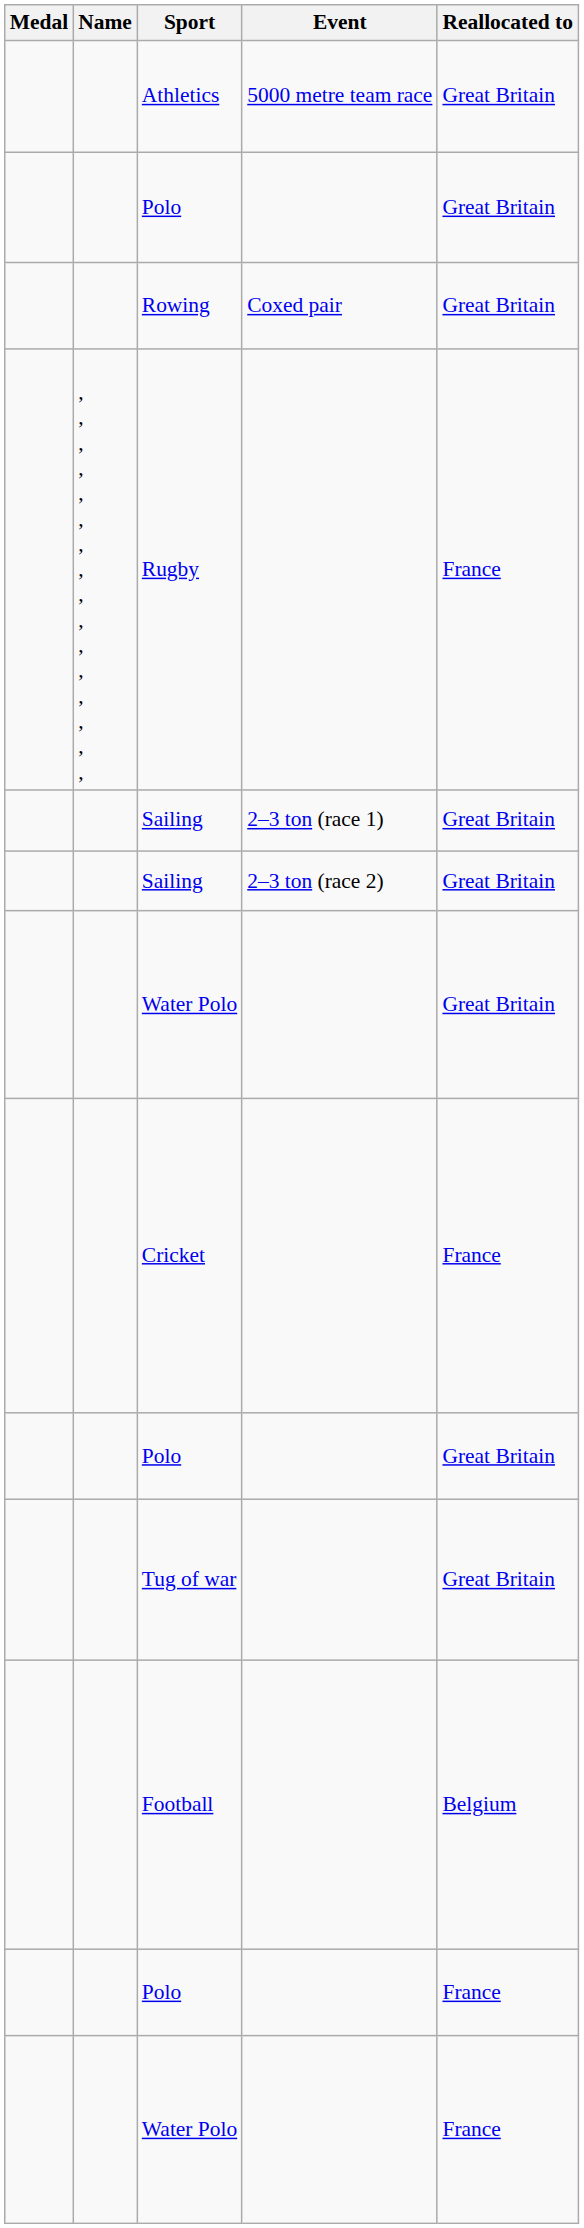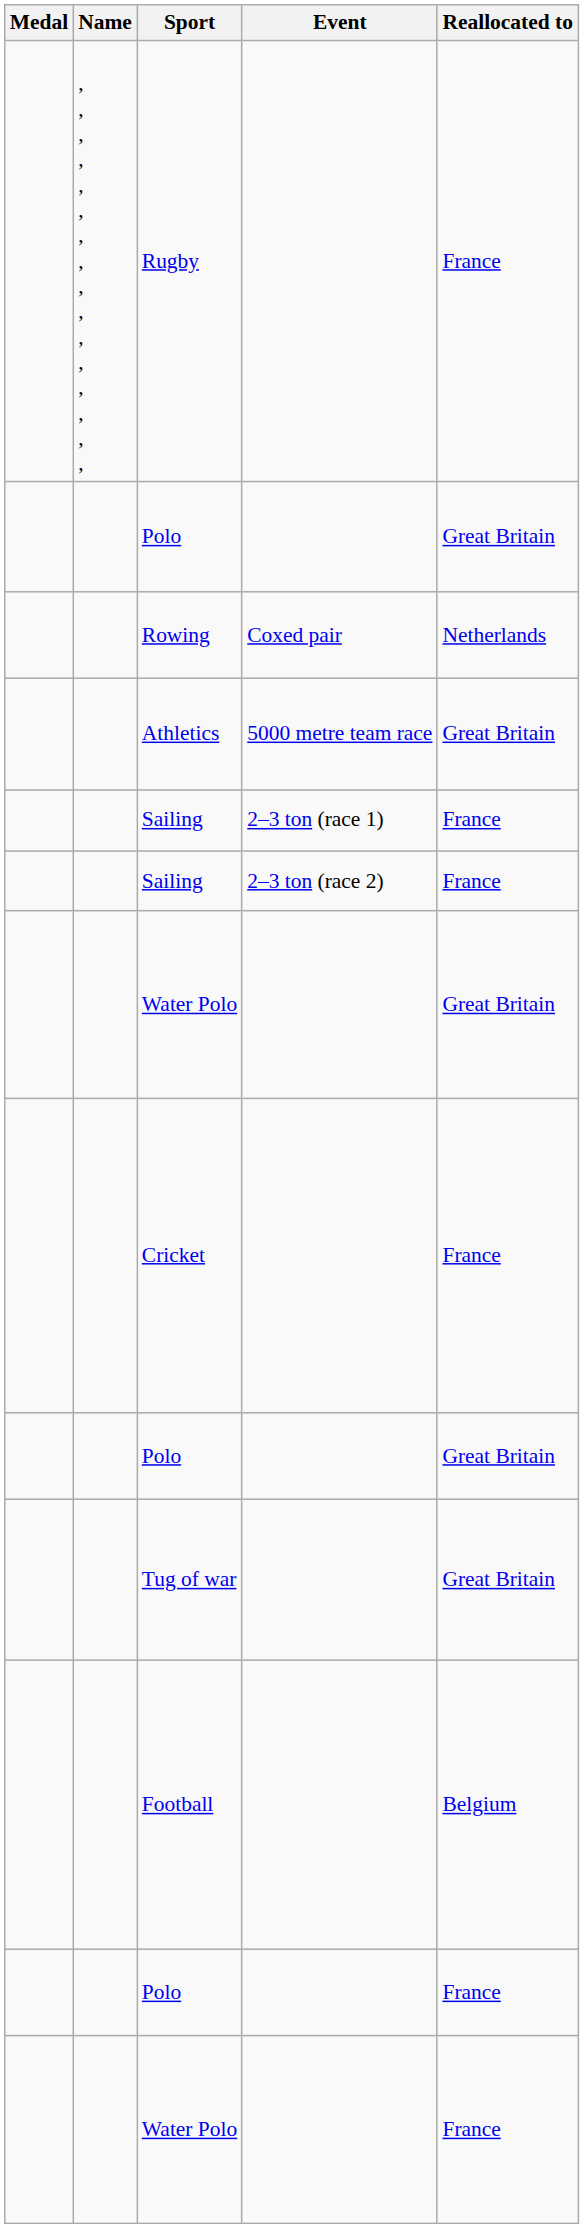rows swapped: (181, 95) <-> (170, 569)
(499, 306) Great Britain -> (494, 635) Netherlands
(499, 820) Great Britain -> (472, 820) France
(499, 880) Great Britain -> (472, 880) France
